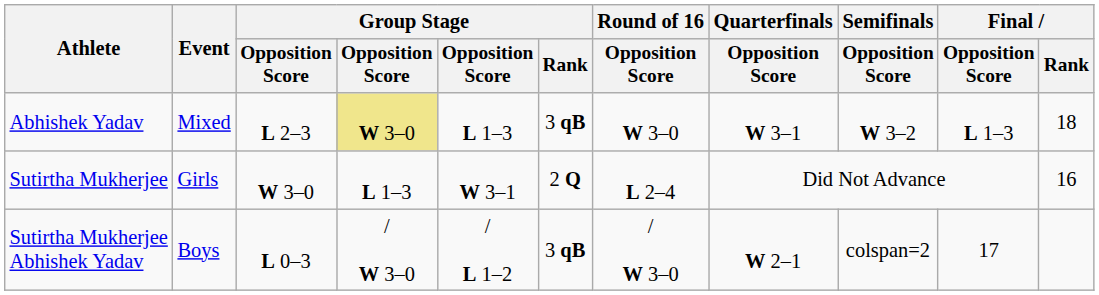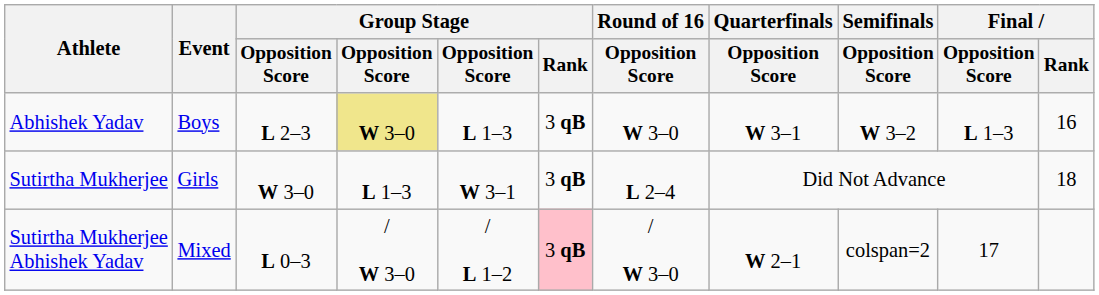(204, 122) Mixed -> (198, 122) Boys
(1066, 122) 18 -> (1066, 122) 16
(565, 180) 2 Q -> (565, 180) 3 qB
(1066, 180) 16 -> (1066, 180) 18
(198, 249) Boys -> (204, 249) Mixed
(565, 249) no background -> (565, 249) pink background
